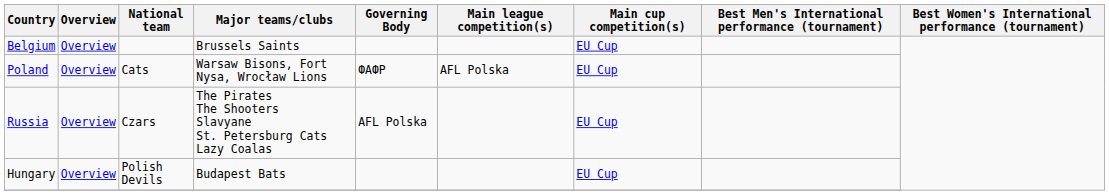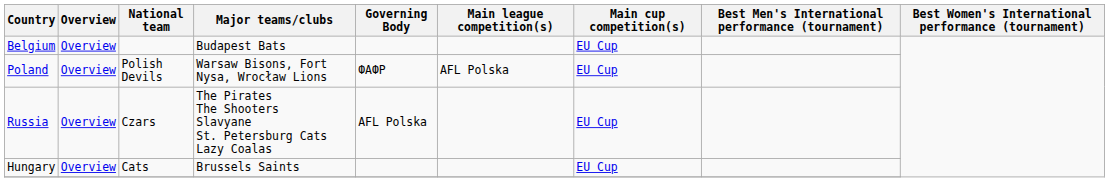(248, 46) Brussels Saints -> (241, 46) Budapest Bats
(135, 71) Cats -> (142, 71) Polish Devils
(142, 174) Polish Devils -> (135, 168) Cats
(241, 174) Budapest Bats -> (248, 168) Brussels Saints
